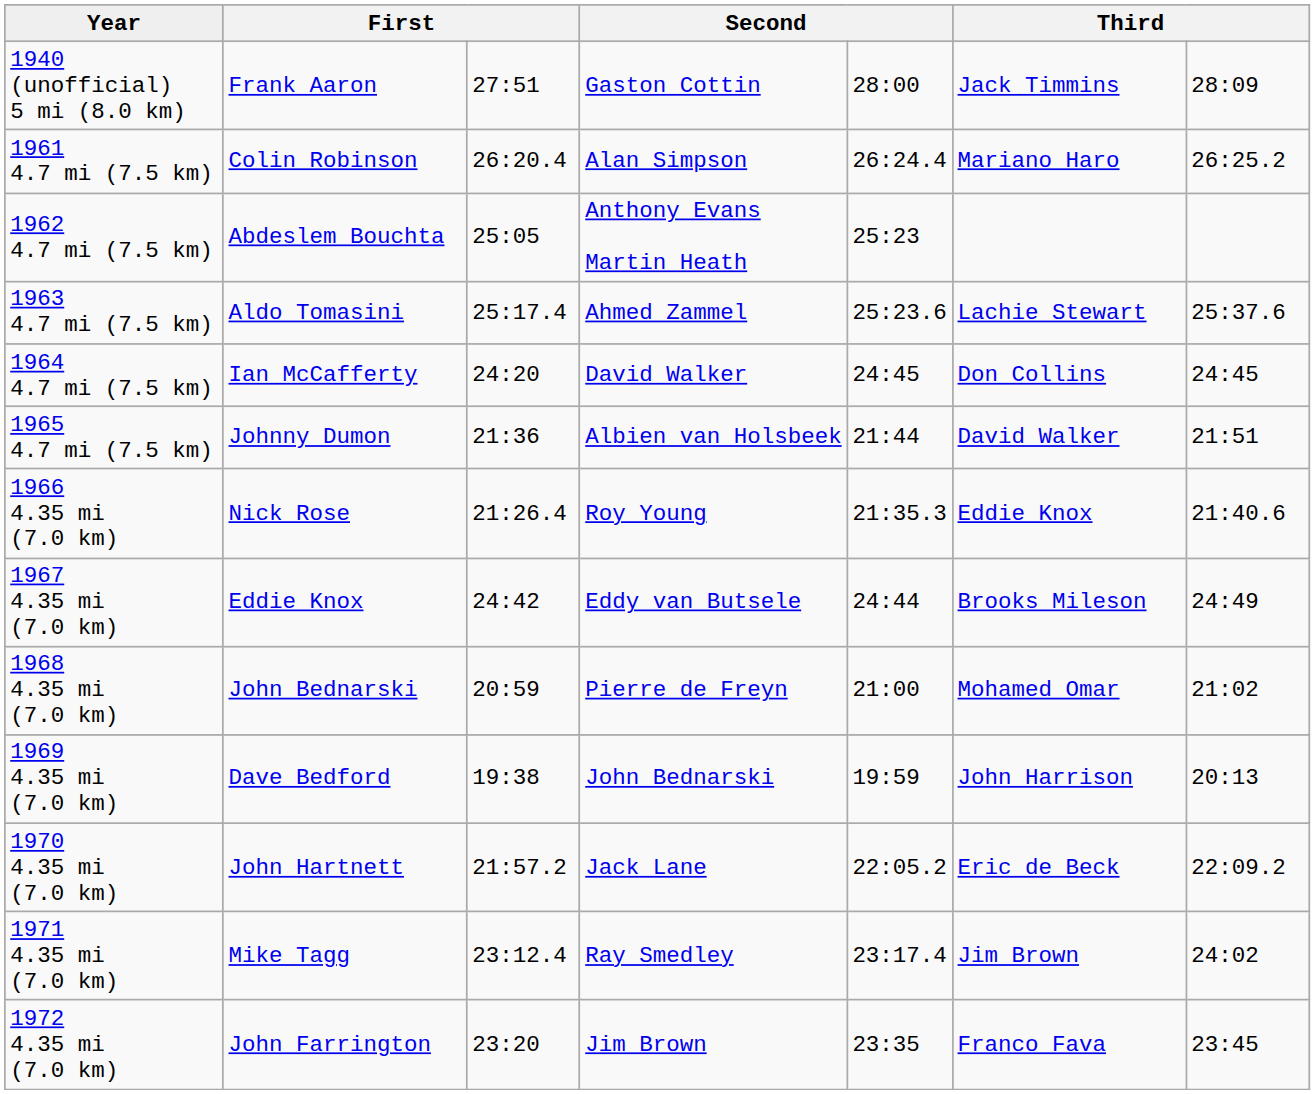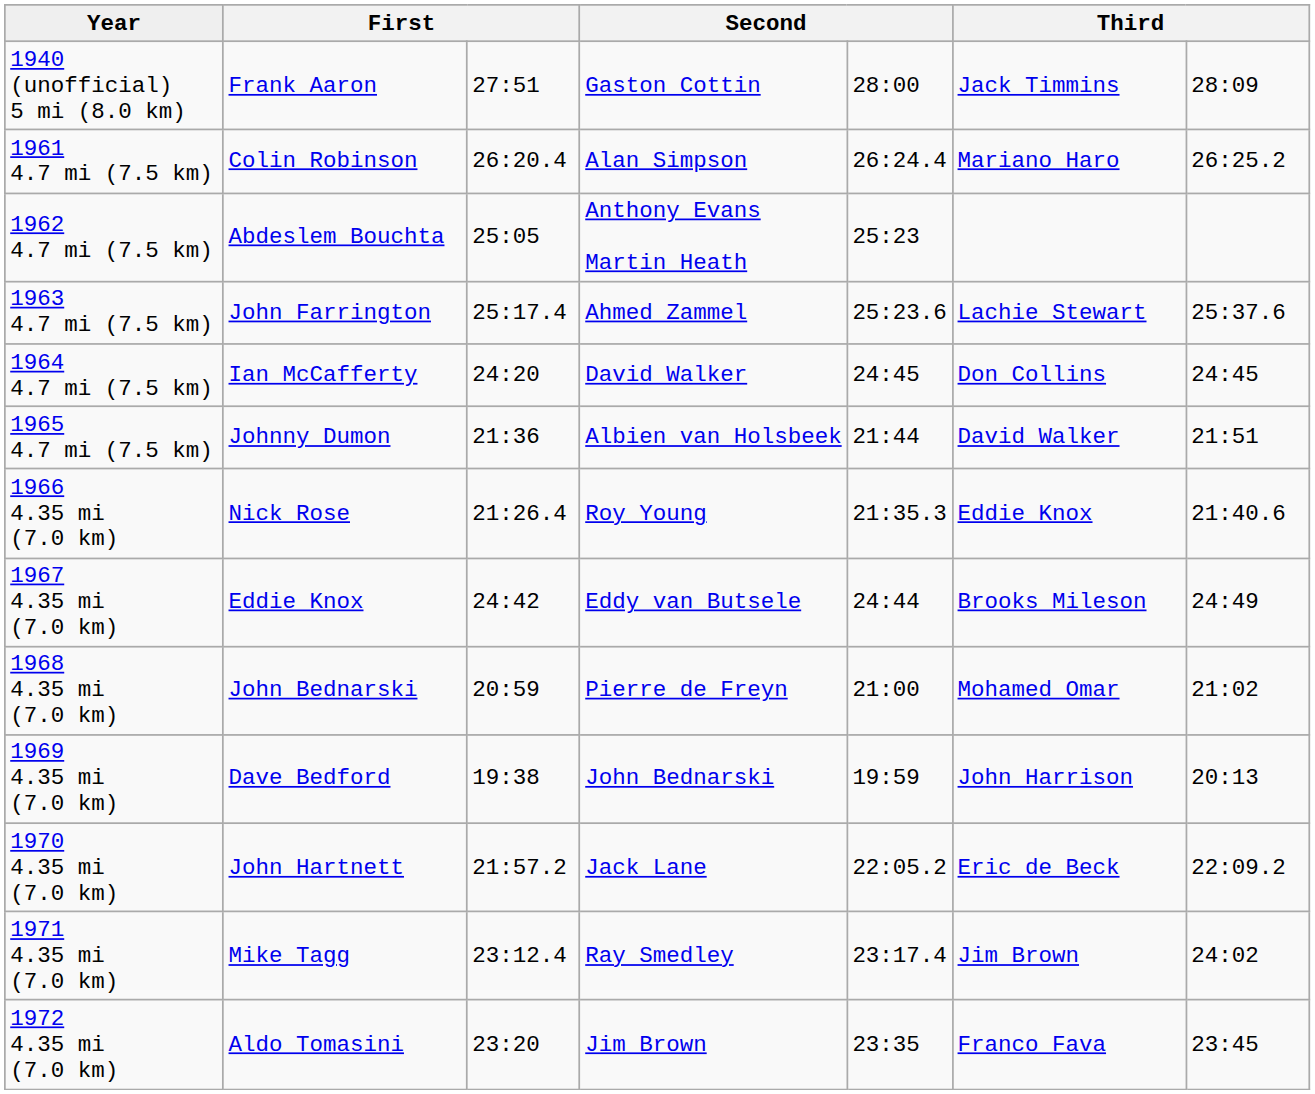(316, 313) Aldo Tomasini -> (330, 313) John Farrington
(330, 1045) John Farrington -> (316, 1045) Aldo Tomasini
